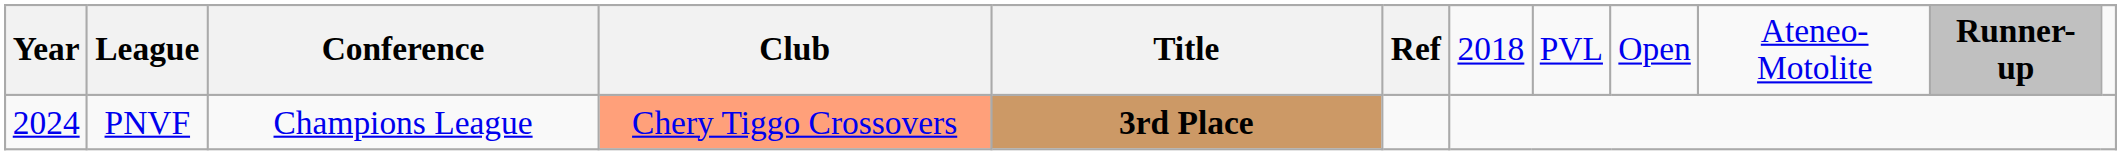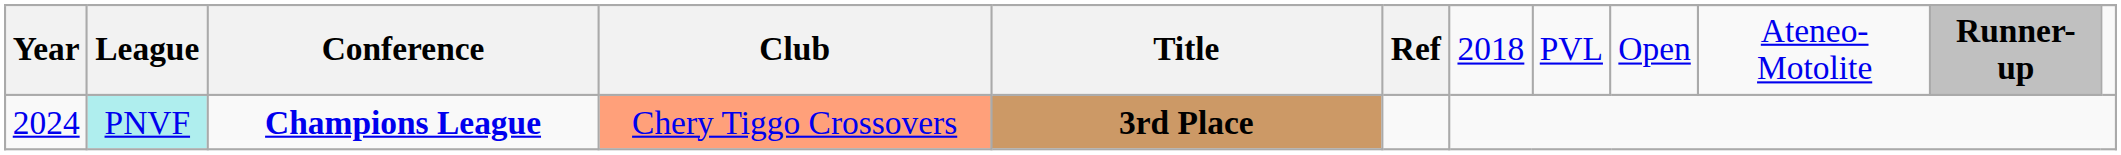(147, 121) no background -> (147, 121) paleturquoise background
(403, 121) normal -> (403, 121) bold
